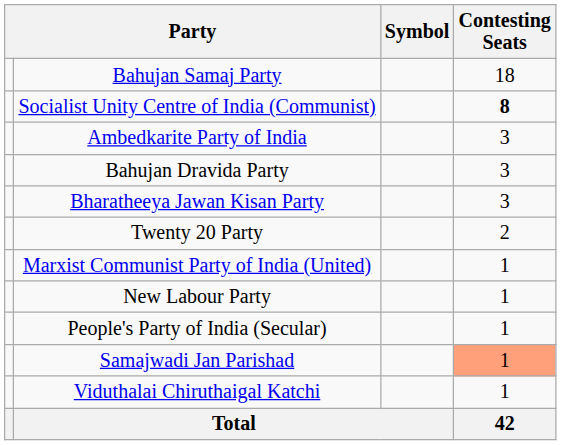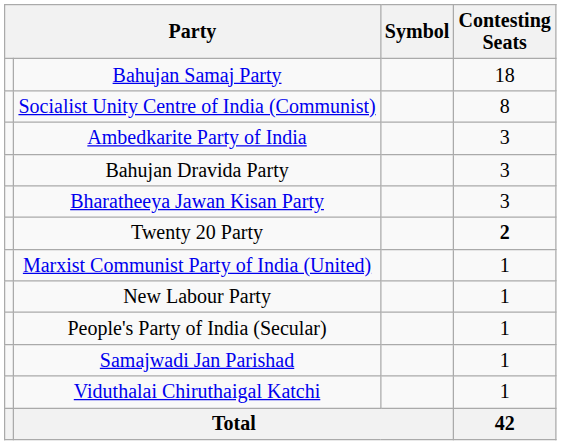(505, 106) bold -> (505, 106) normal
(505, 233) normal -> (505, 233) bold
(505, 360) lightsalmon background -> (505, 360) no background
